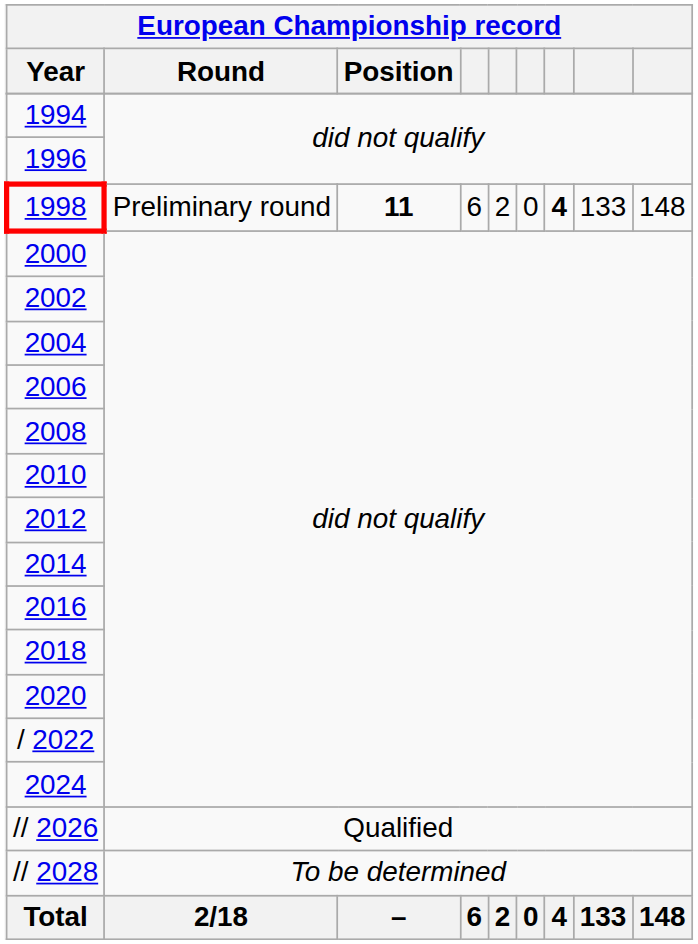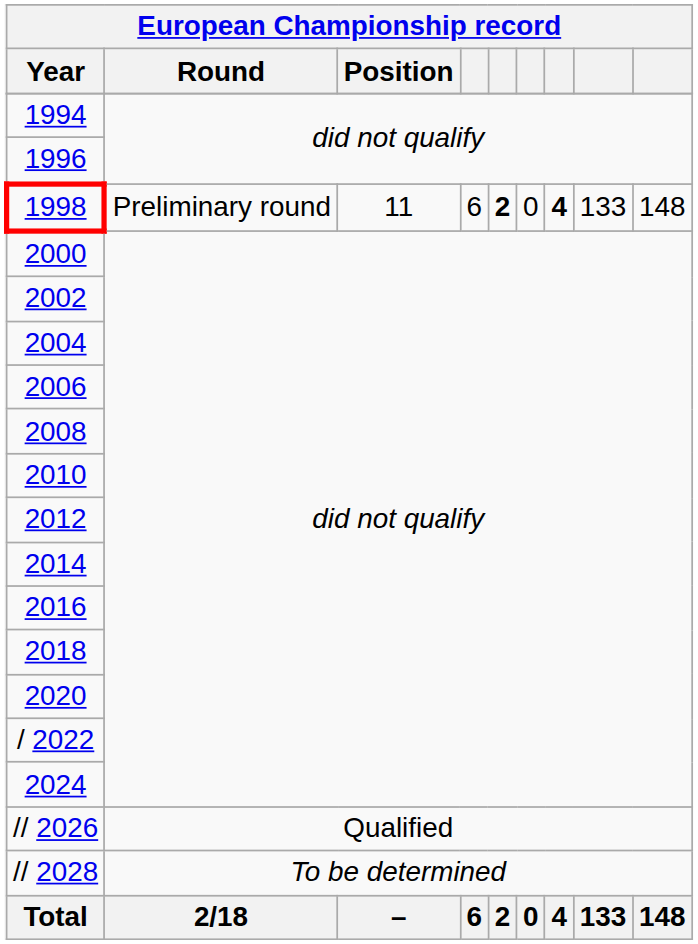(399, 206) bold -> (399, 206) normal
(502, 206) normal -> (502, 206) bold
